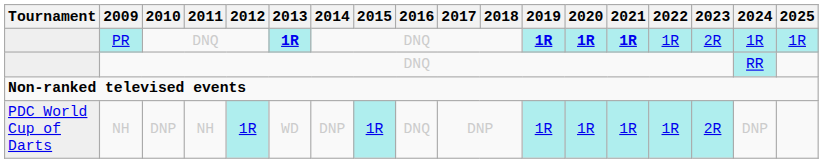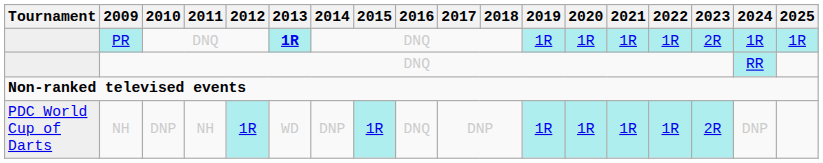(544, 40) bold -> (544, 40) normal
(586, 40) bold -> (586, 40) normal
(628, 40) bold -> (628, 40) normal
